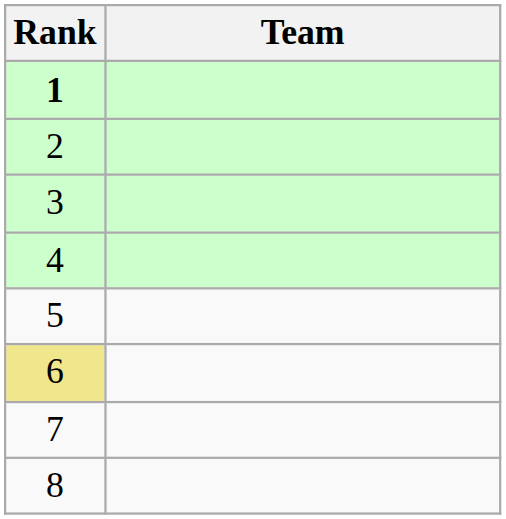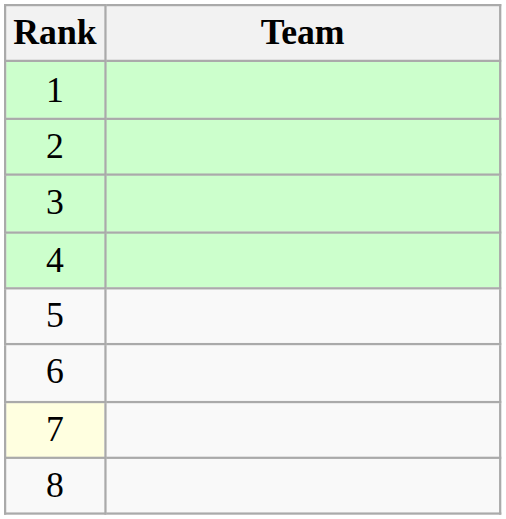(55, 89) bold -> (55, 89) normal
(55, 372) khaki background -> (55, 372) no background
(55, 428) no background -> (55, 428) lightyellow background
